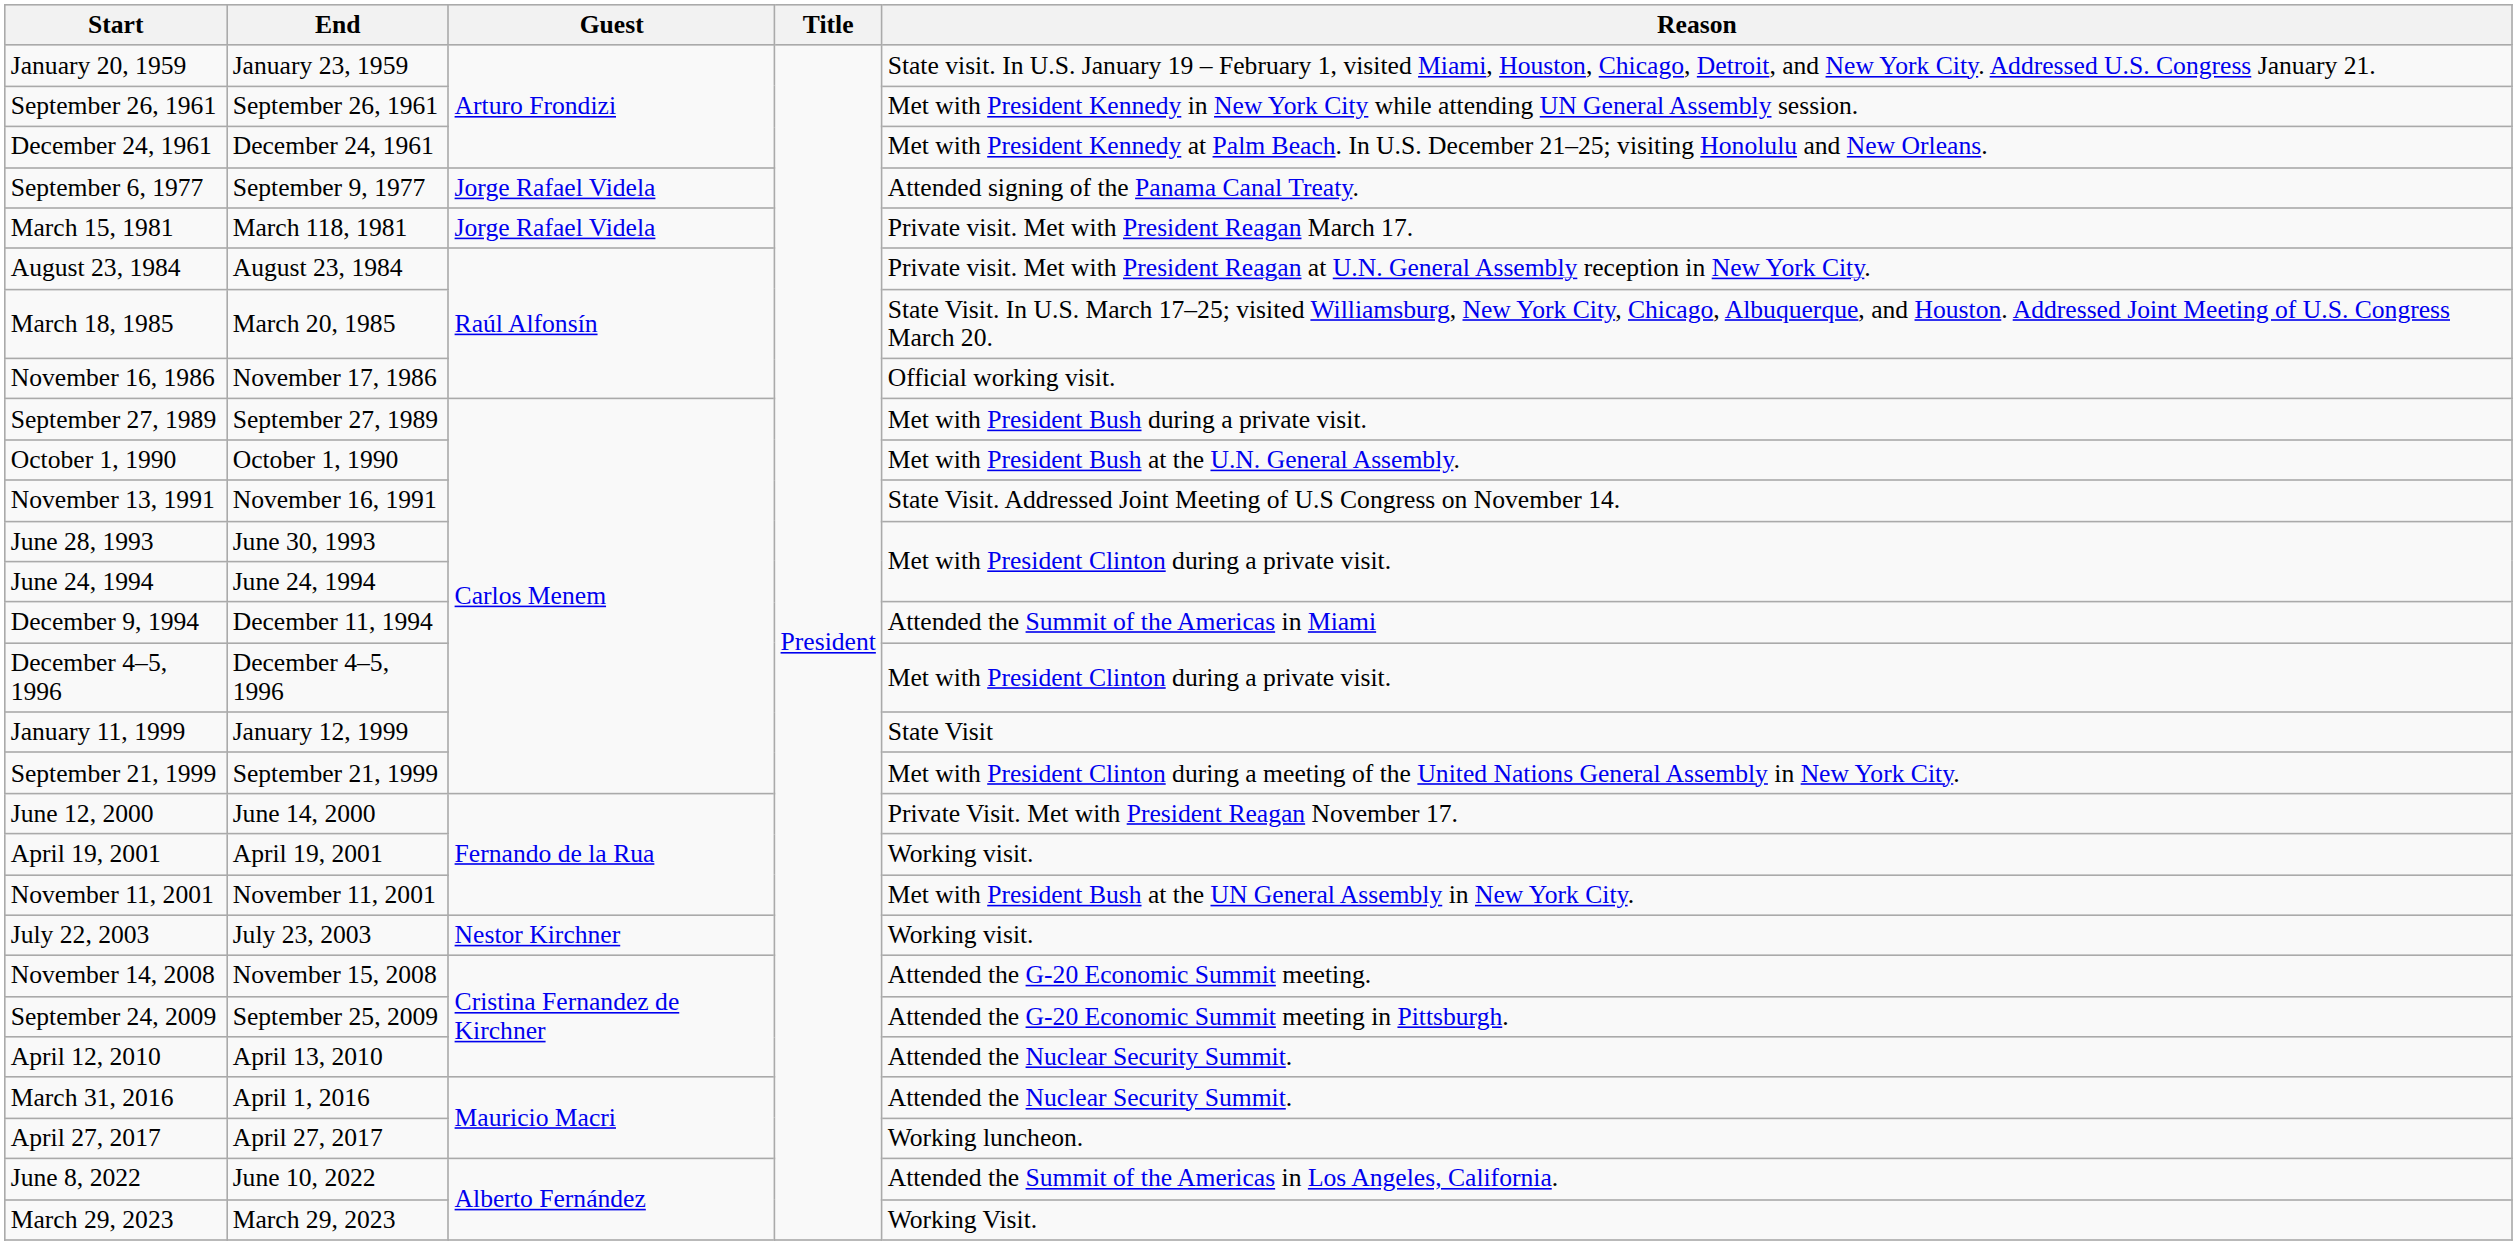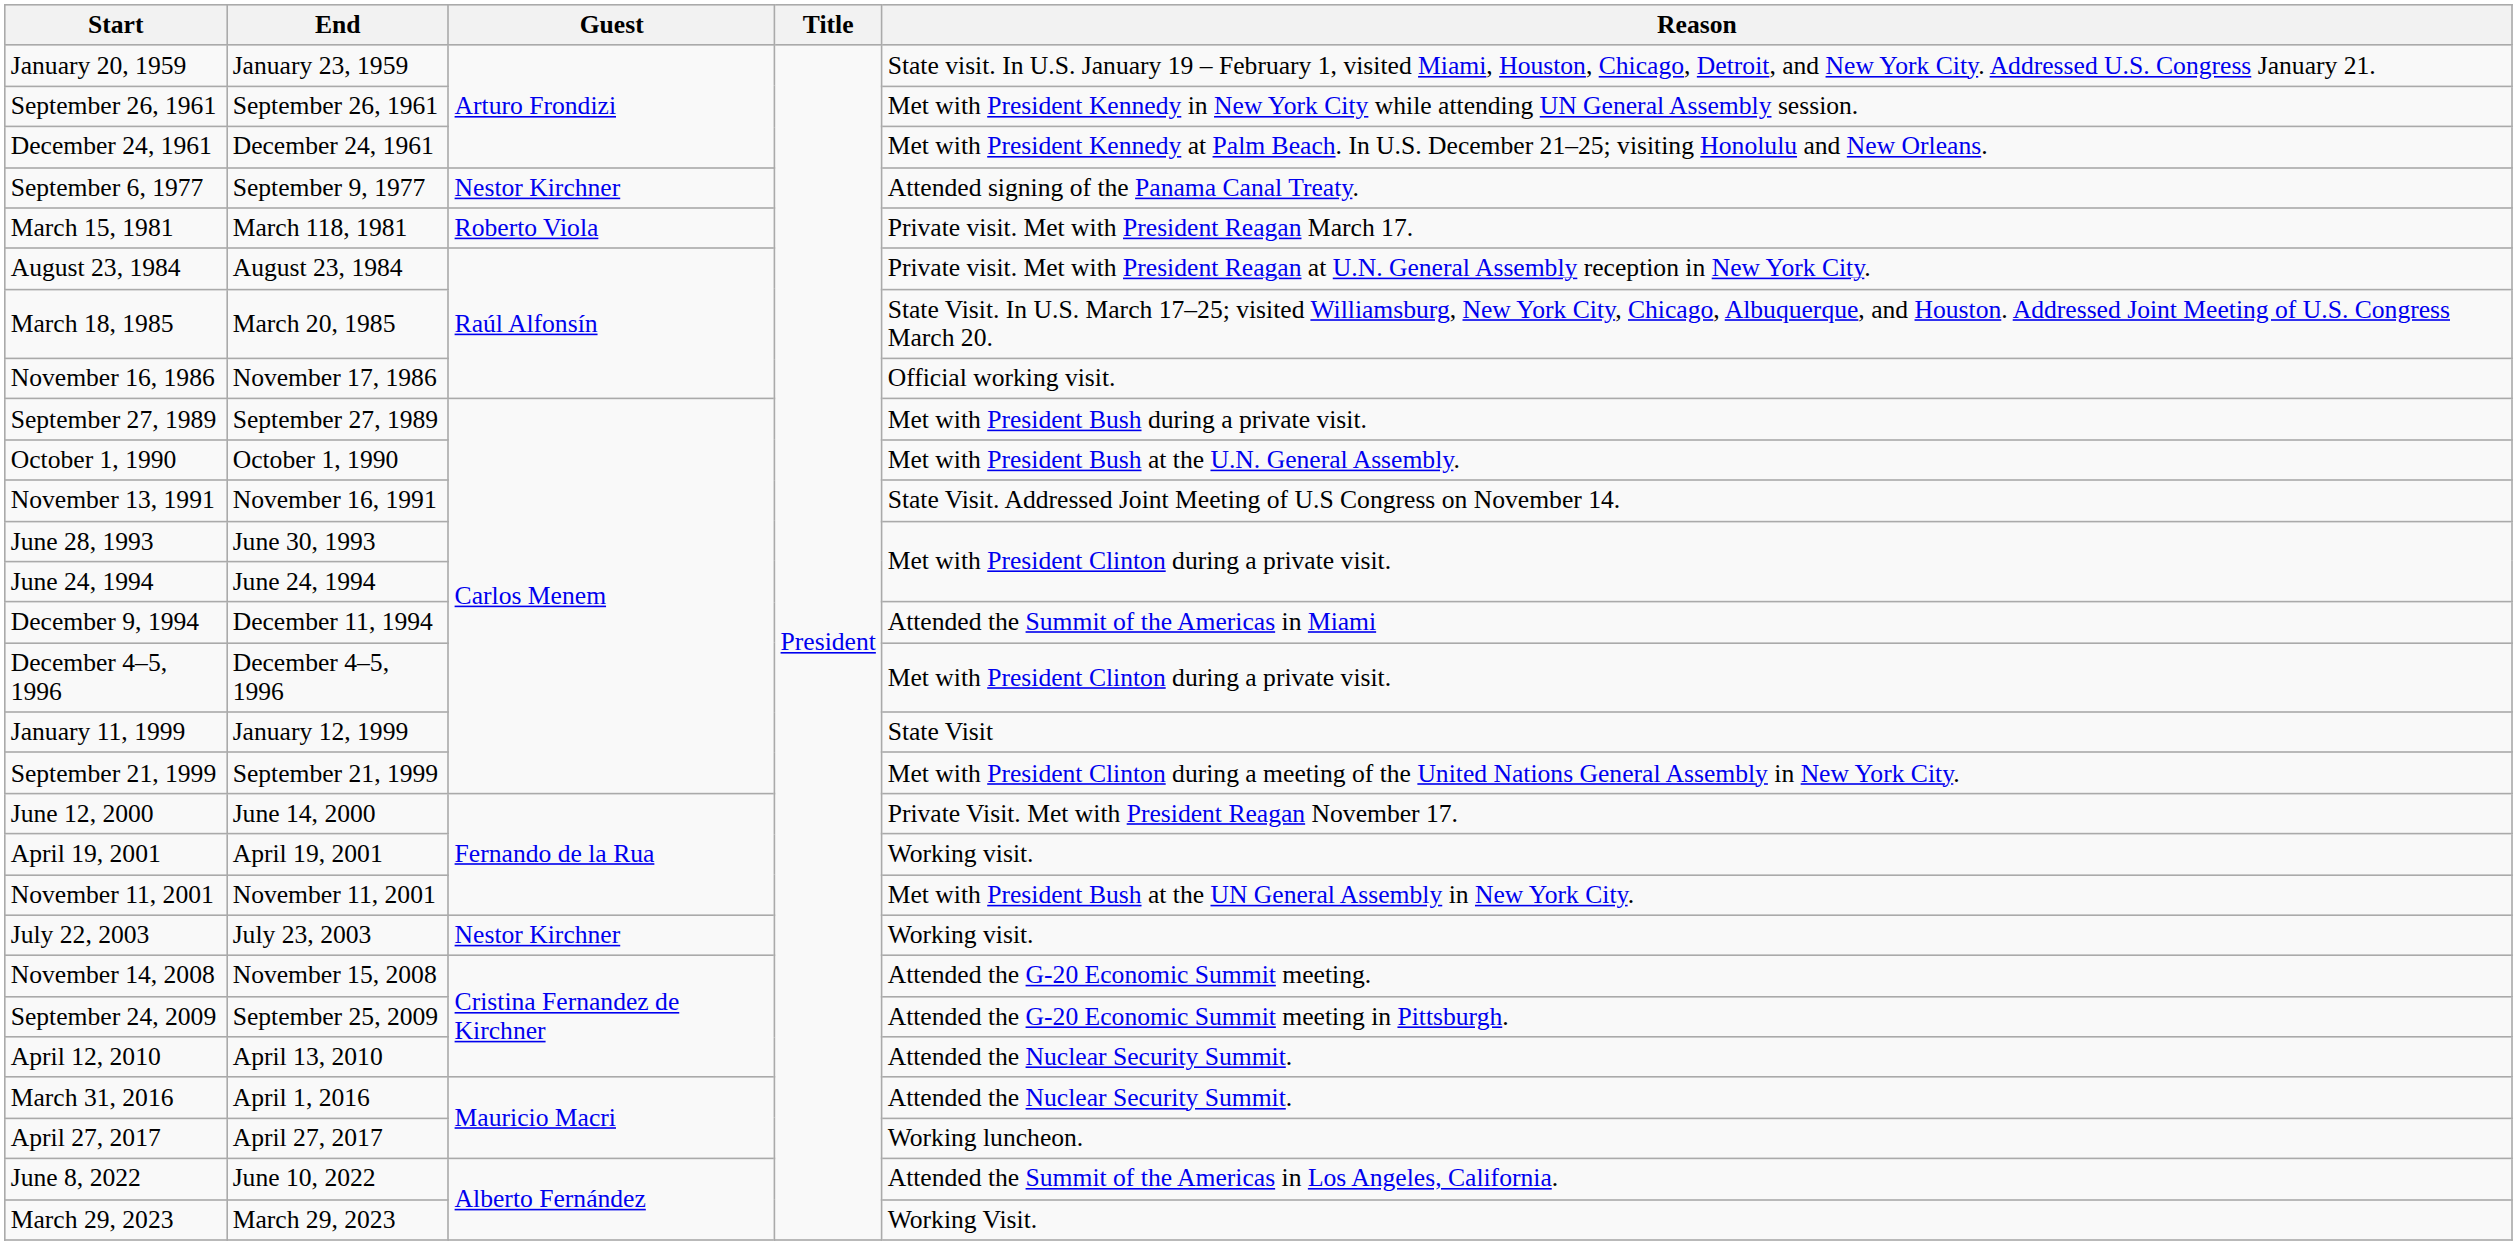(555, 187) Jorge Rafael Videla -> (537, 187) Nestor Kirchner
(555, 227) Jorge Rafael Videla -> (526, 227) Roberto Viola
